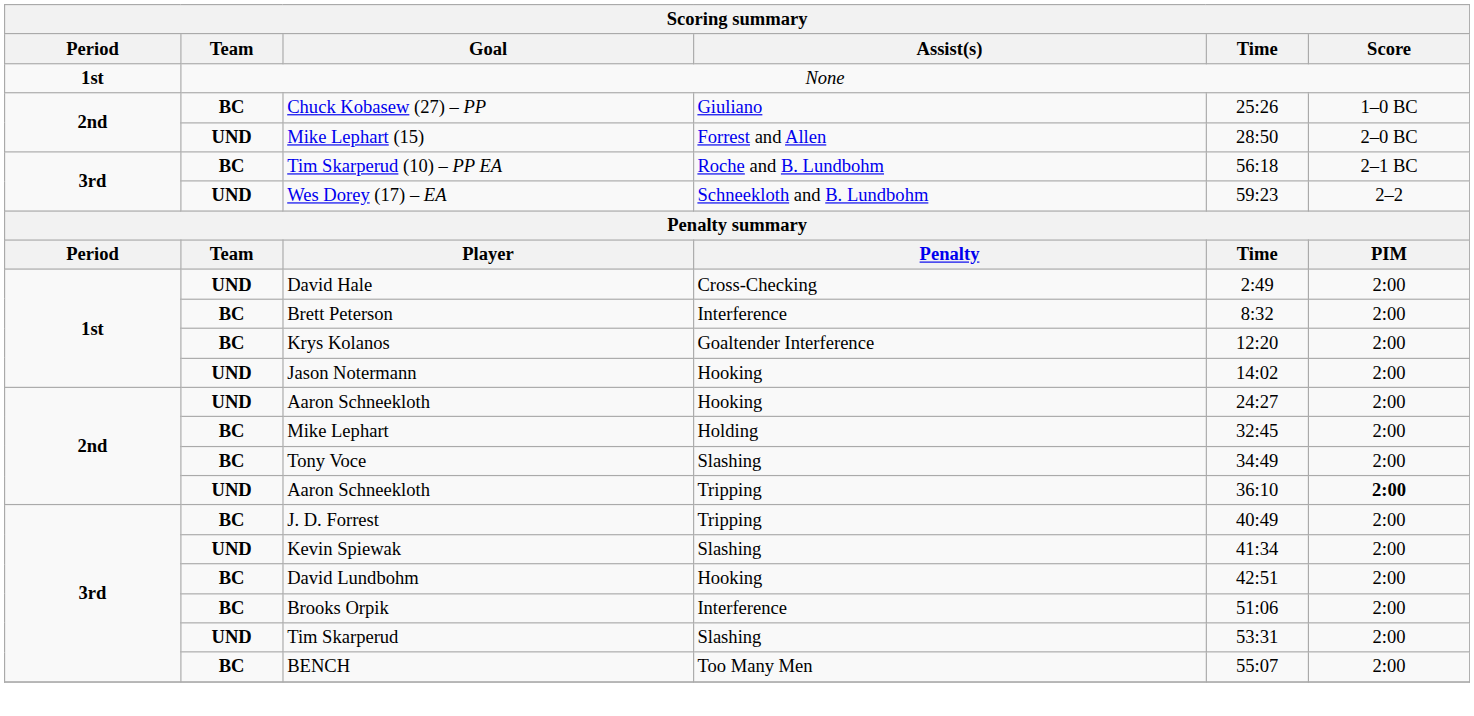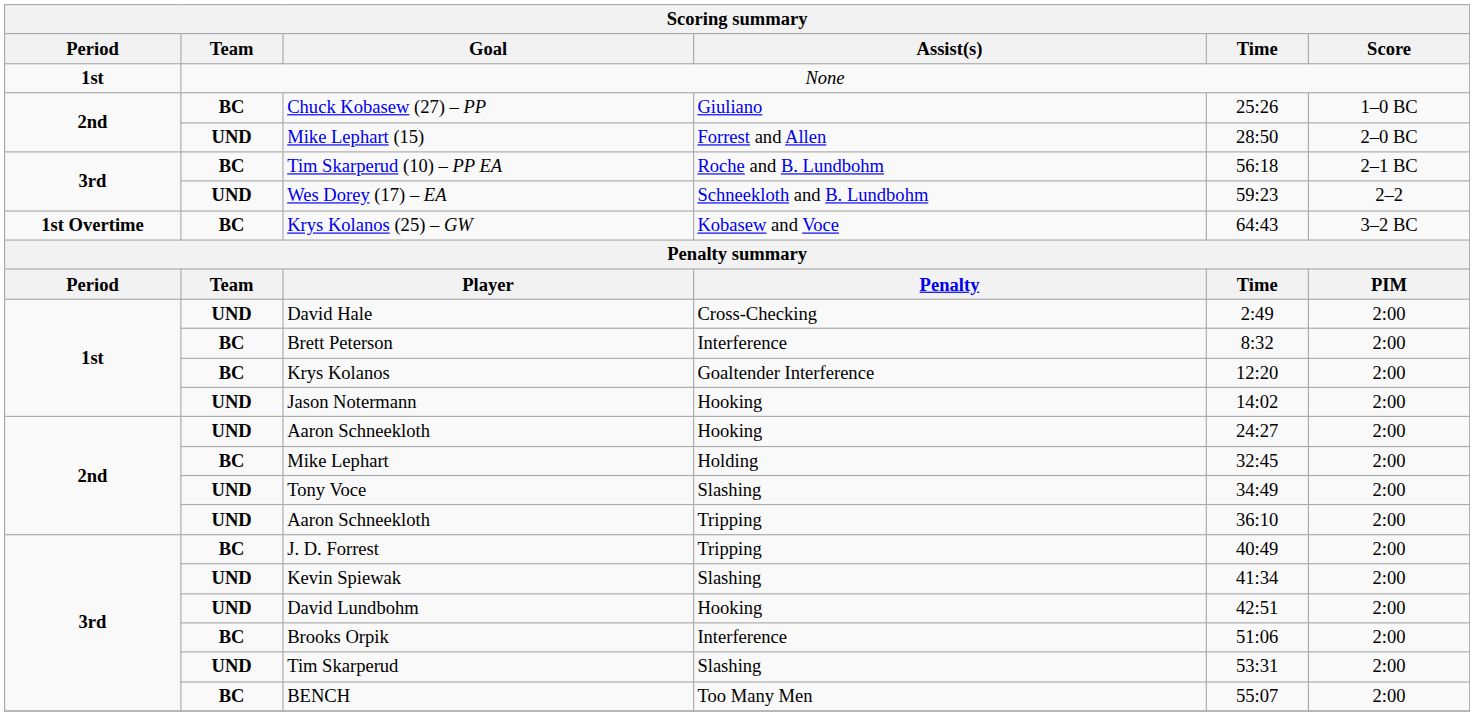+ row: (380, 225)
(232, 460) BC -> (232, 490) UND
(1389, 490) bold -> (1389, 519) normal
(232, 578) BC -> (232, 607) UND
